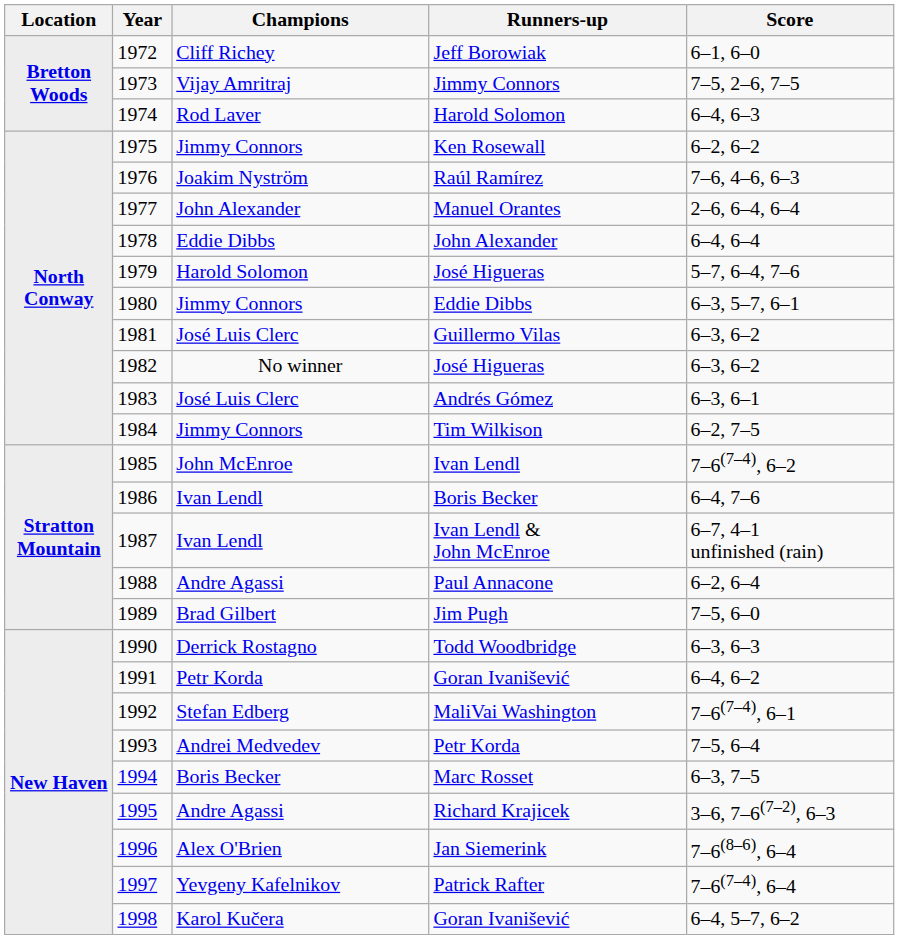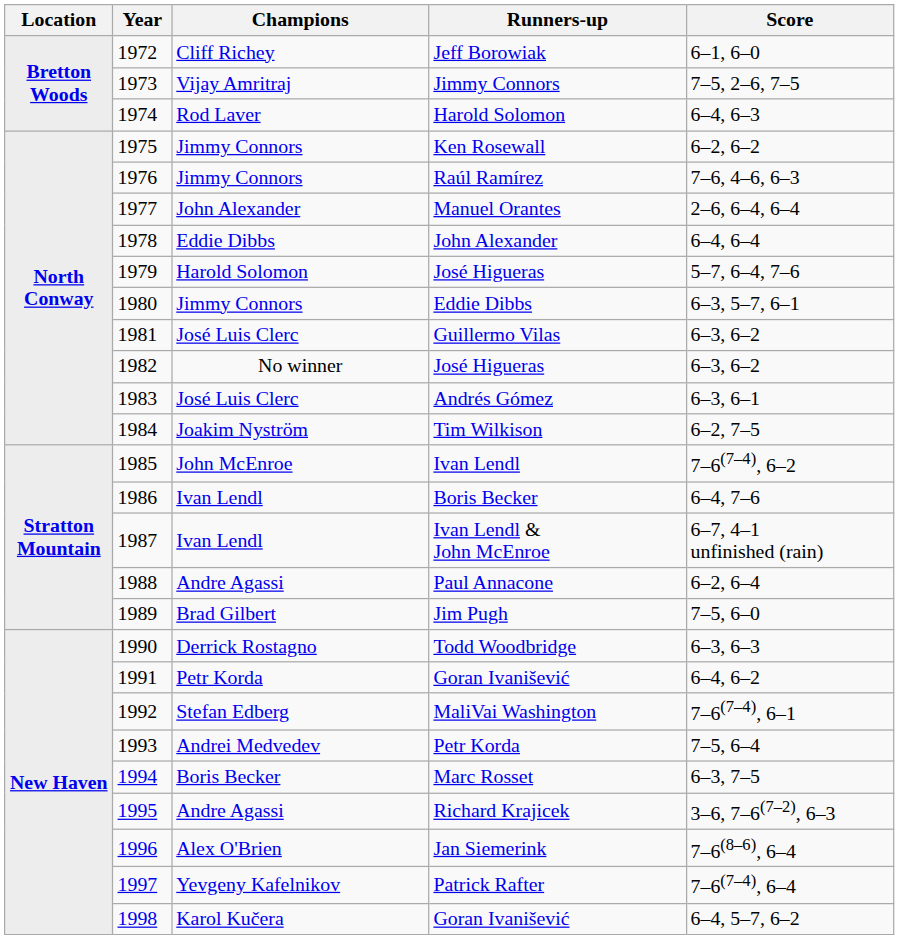(242, 177) Joakim Nyström -> (239, 177) Jimmy Connors
(239, 429) Jimmy Connors -> (242, 429) Joakim Nyström
